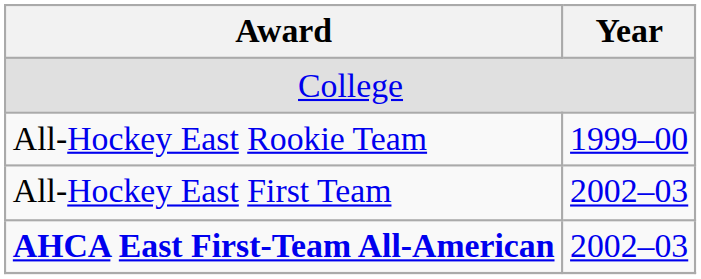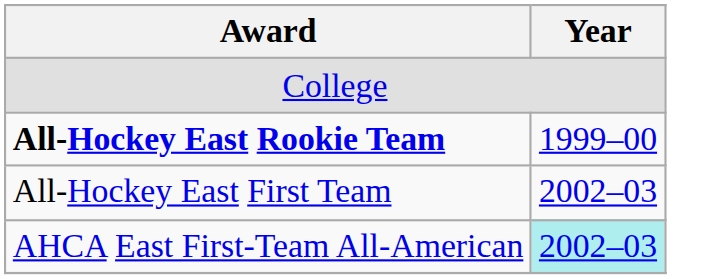(220, 138) normal -> (229, 138) bold
(284, 245) bold -> (268, 245) normal
(629, 245) no background -> (598, 245) paleturquoise background
